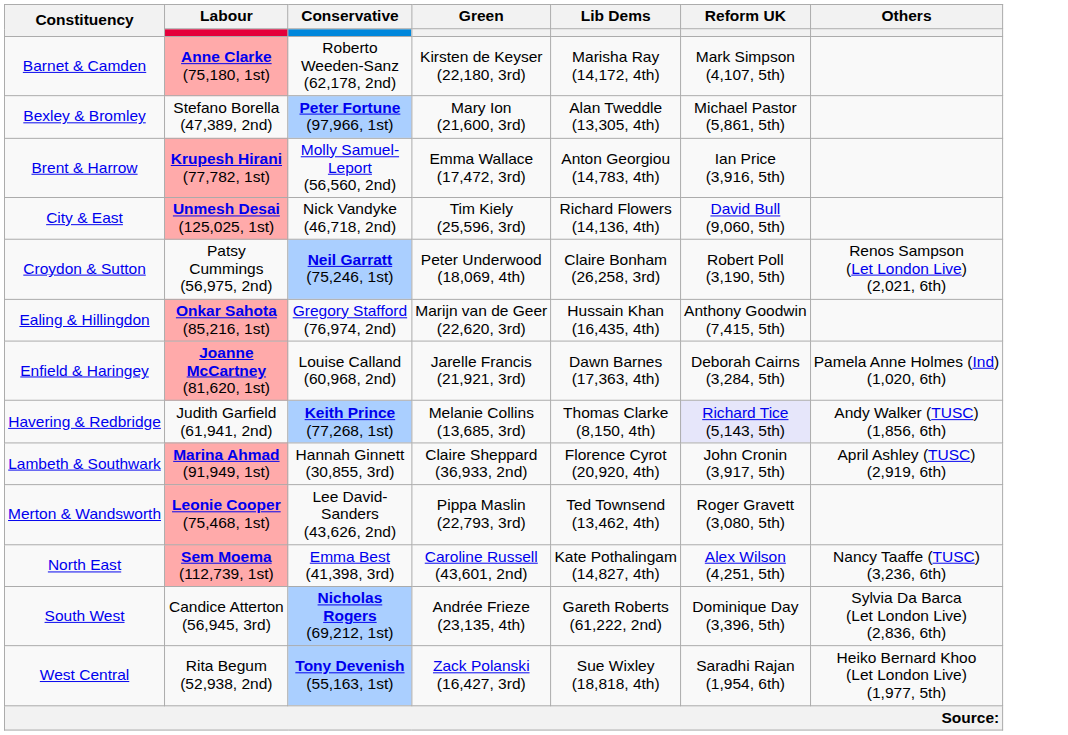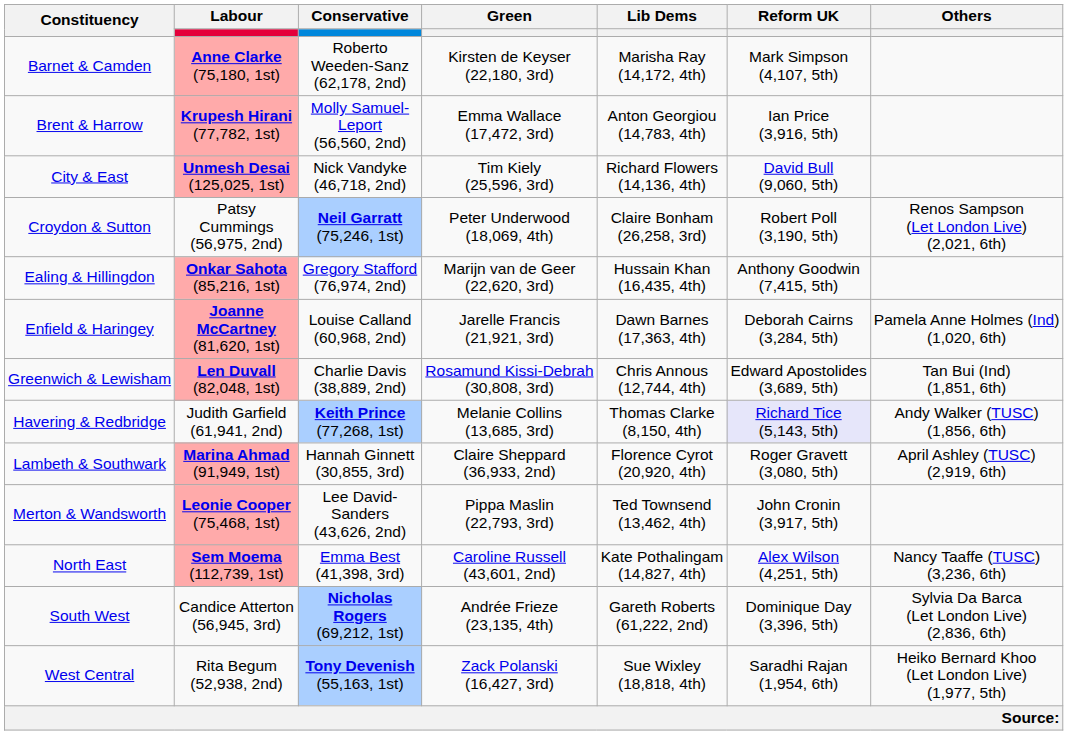- row: (85, 116)
+ row: (90, 379)
(745, 463) John Cronin (3,917, 5th) -> (799, 463) Roger Gravett (3,080, 5th)
(745, 514) Roger Gravett (3,080, 5th) -> (799, 514) John Cronin (3,917, 5th)
